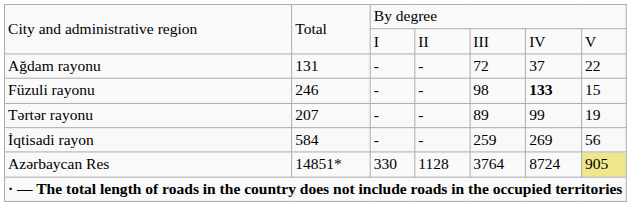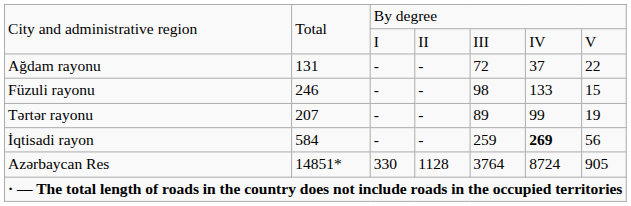(541, 90) bold -> (541, 90) normal
(541, 139) normal -> (541, 139) bold
(597, 164) khaki background -> (597, 164) no background
